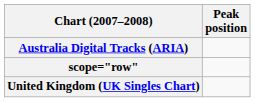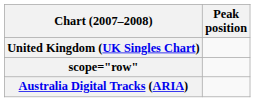rows swapped: (103, 47) <-> (103, 86)
